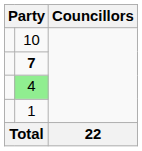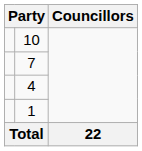(31, 63) bold -> (31, 63) normal
(31, 87) lightgreen background -> (31, 87) no background
